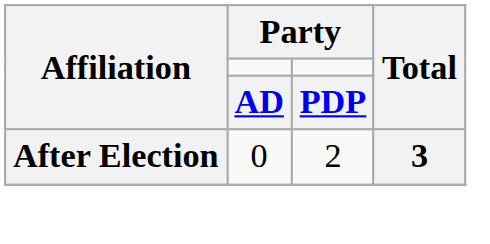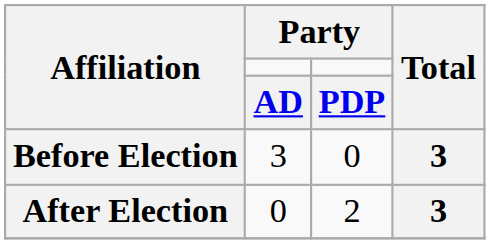+ row: (125, 156)
